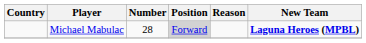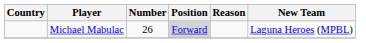(148, 29) 28 -> (148, 29) 26
(305, 29) bold -> (302, 29) normal
